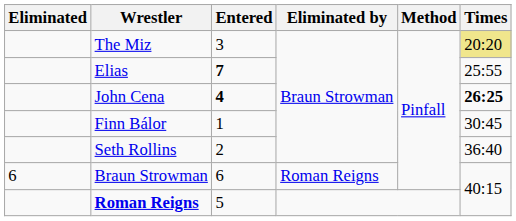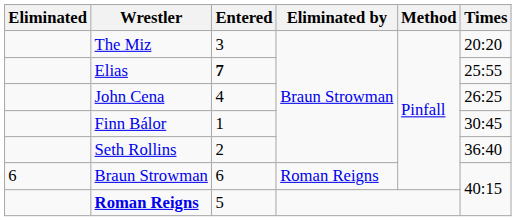(483, 44) khaki background -> (483, 44) no background
(220, 96) bold -> (220, 96) normal
(484, 96) bold -> (483, 96) normal
